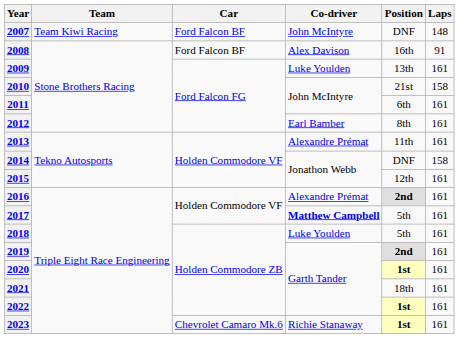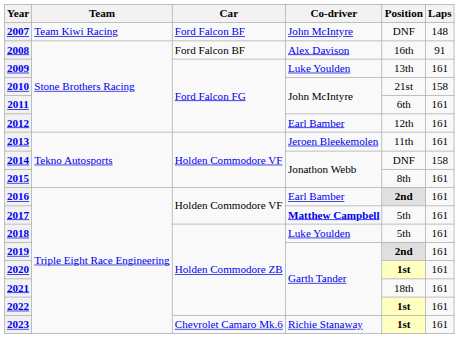(404, 123) 8th -> (404, 123) 12th
(328, 141) Alexandre Prémat -> (333, 141) Jeroen Bleekemolen
(404, 178) 12th -> (404, 178) 8th
(328, 196) Alexandre Prémat -> (316, 196) Earl Bamber
